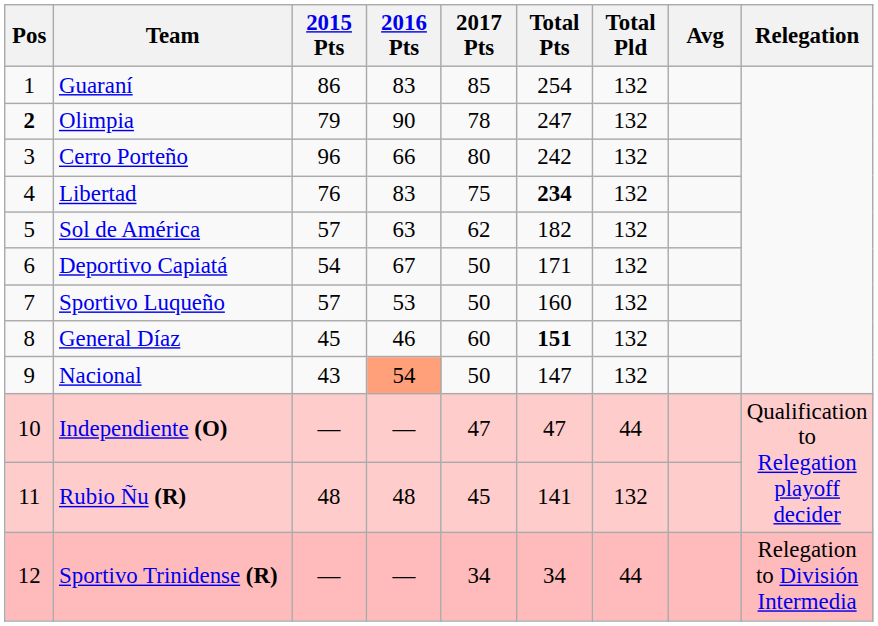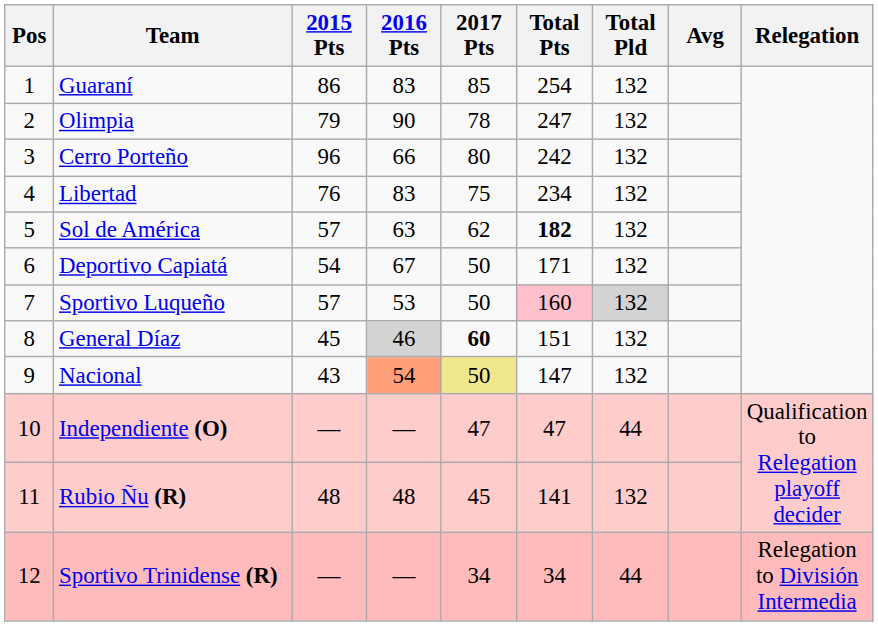(29, 120) bold -> (29, 120) normal
(554, 193) bold -> (554, 193) normal
(554, 229) normal -> (554, 229) bold
(554, 302) no background -> (554, 302) pink background
(631, 302) no background -> (631, 302) lightgrey background
(404, 338) no background -> (404, 338) lightgrey background
(479, 338) normal -> (479, 338) bold
(554, 338) bold -> (554, 338) normal
(479, 374) no background -> (479, 374) khaki background
